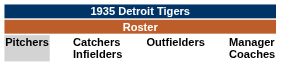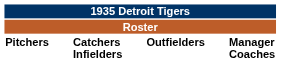(27, 42) lightgrey background -> (27, 42) no background
